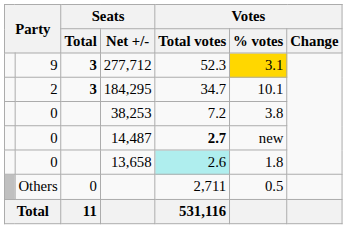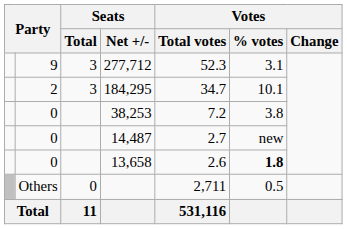(93, 65) bold -> (93, 65) normal
(274, 65) gold background -> (274, 65) no background
(93, 89) bold -> (93, 89) normal
(217, 138) bold -> (217, 138) normal
(217, 162) paleturquoise background -> (217, 162) no background
(274, 162) normal -> (274, 162) bold
